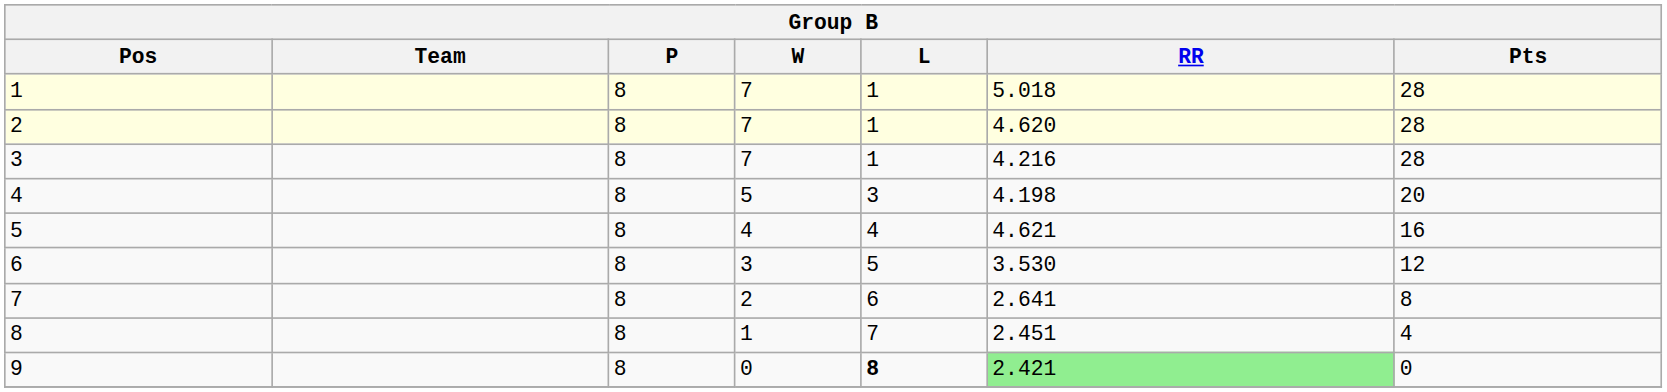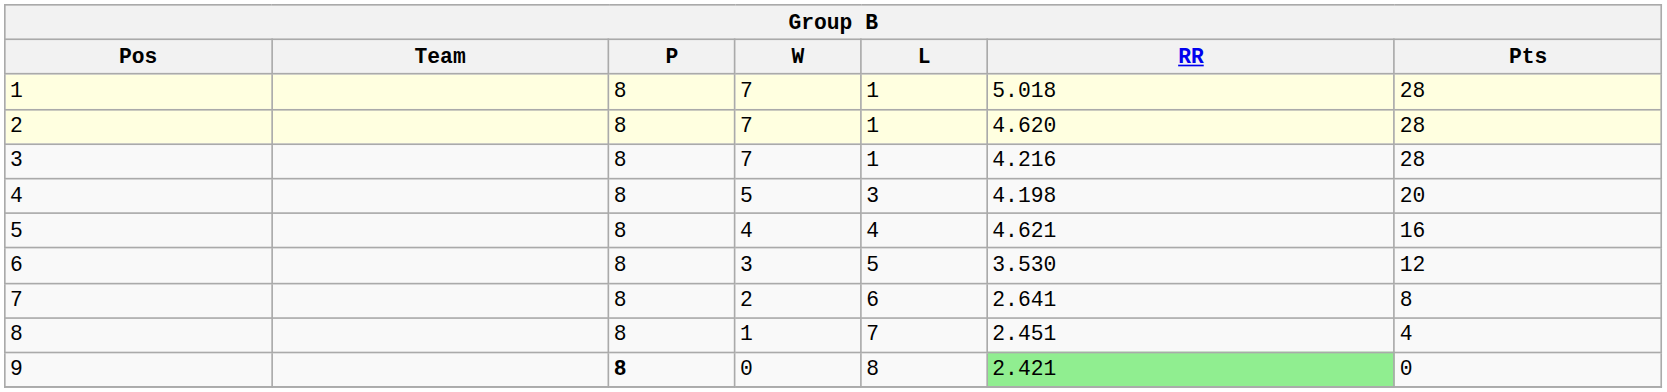(620, 370) normal -> (620, 370) bold
(873, 370) bold -> (873, 370) normal
